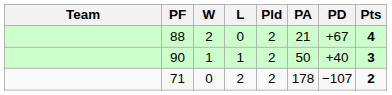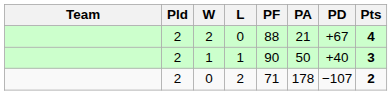columns swapped: (272, 15) <-> (178, 15)
